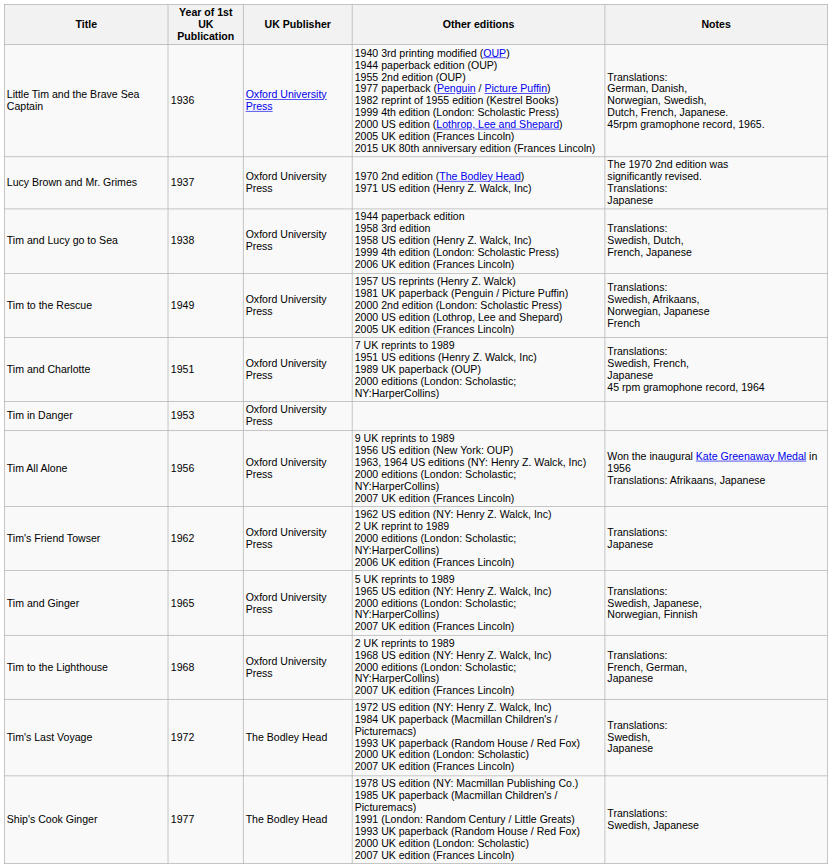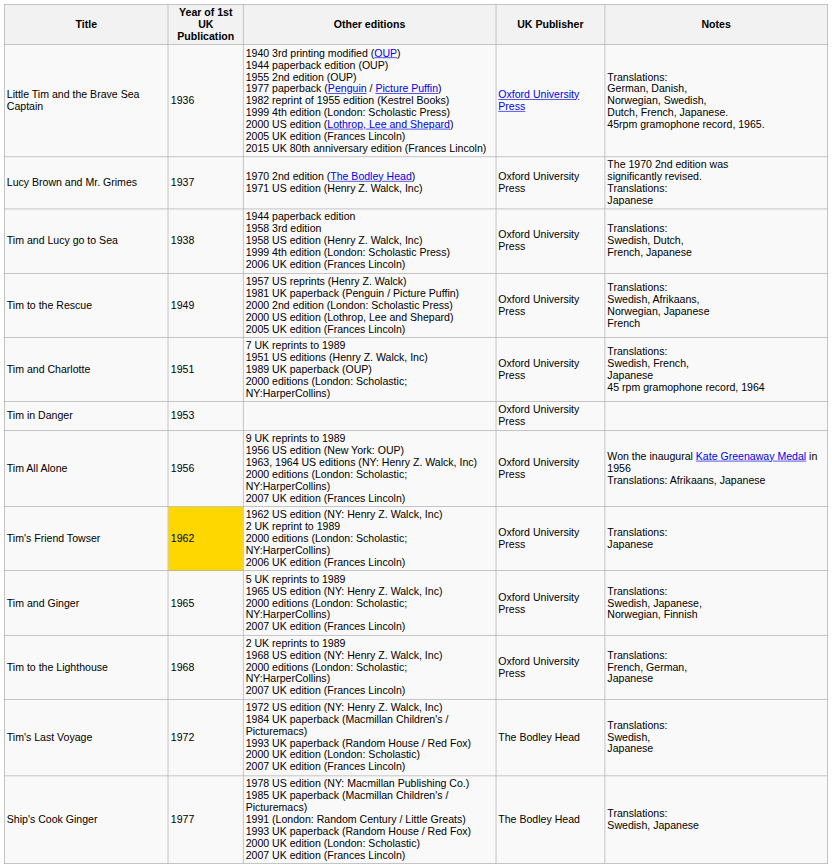columns swapped: (298, 24) <-> (479, 24)
(183, 538) no background -> (183, 538) gold background
